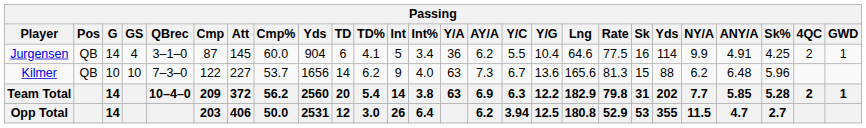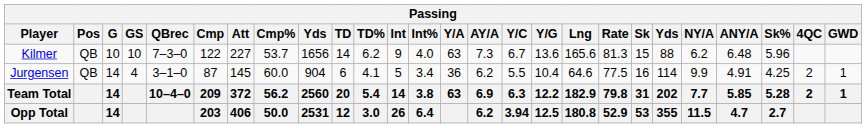rows swapped: (39, 73) <-> (39, 53)
